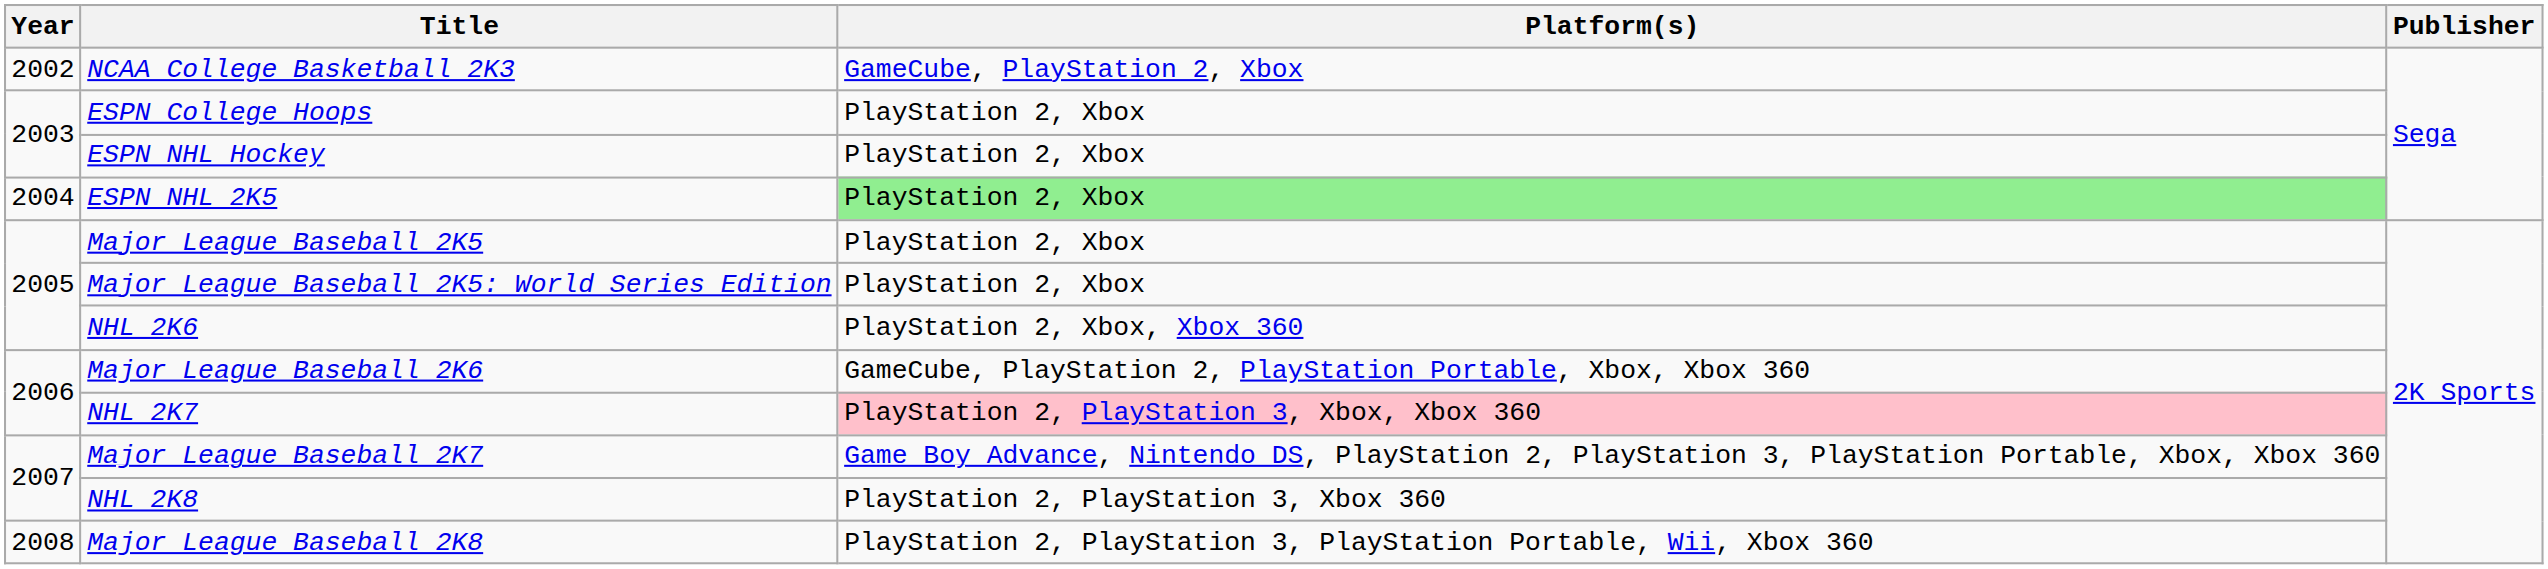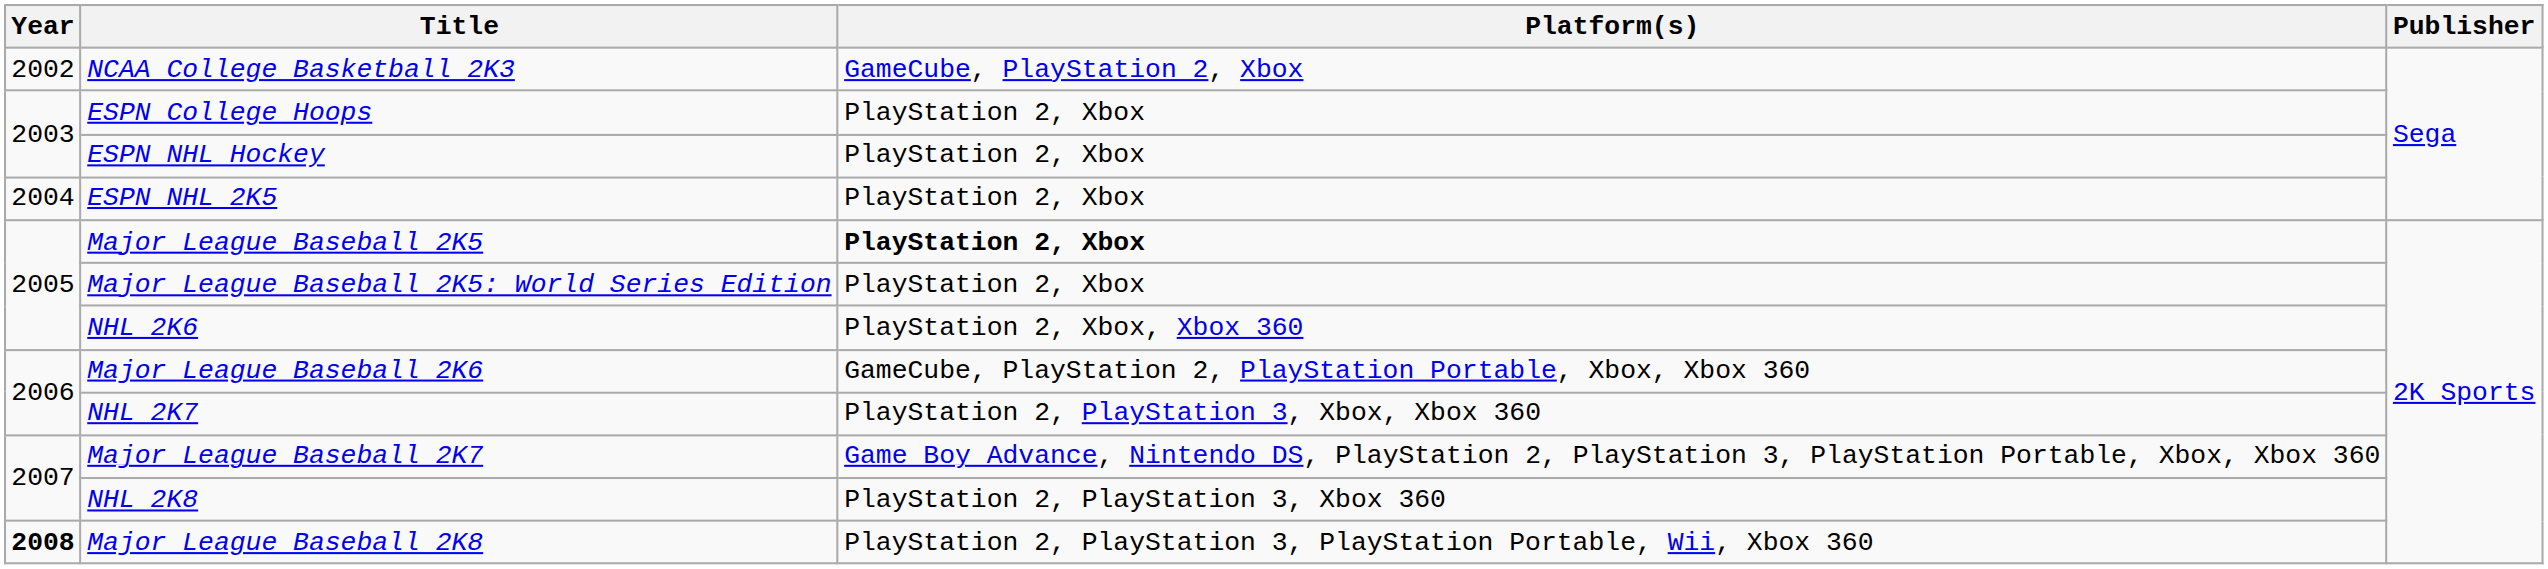(995, 199) lightgreen background -> (995, 199) no background
(995, 242) normal -> (995, 242) bold
(1193, 414) pink background -> (1193, 414) no background
(43, 543) normal -> (43, 543) bold
